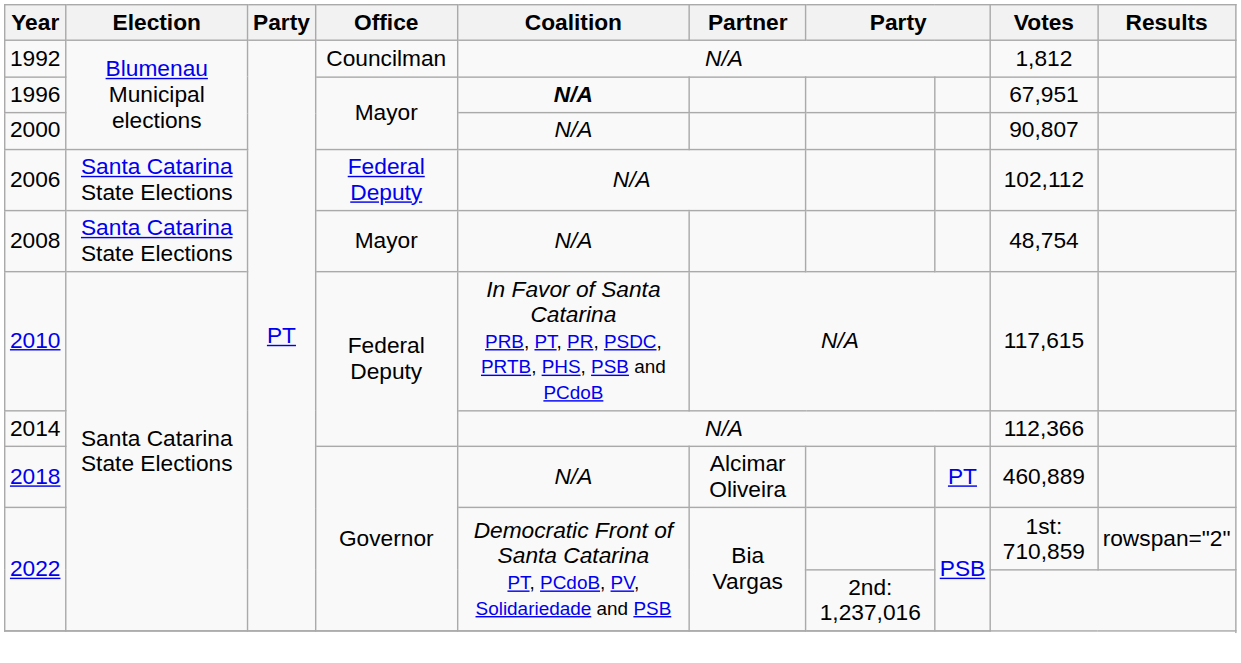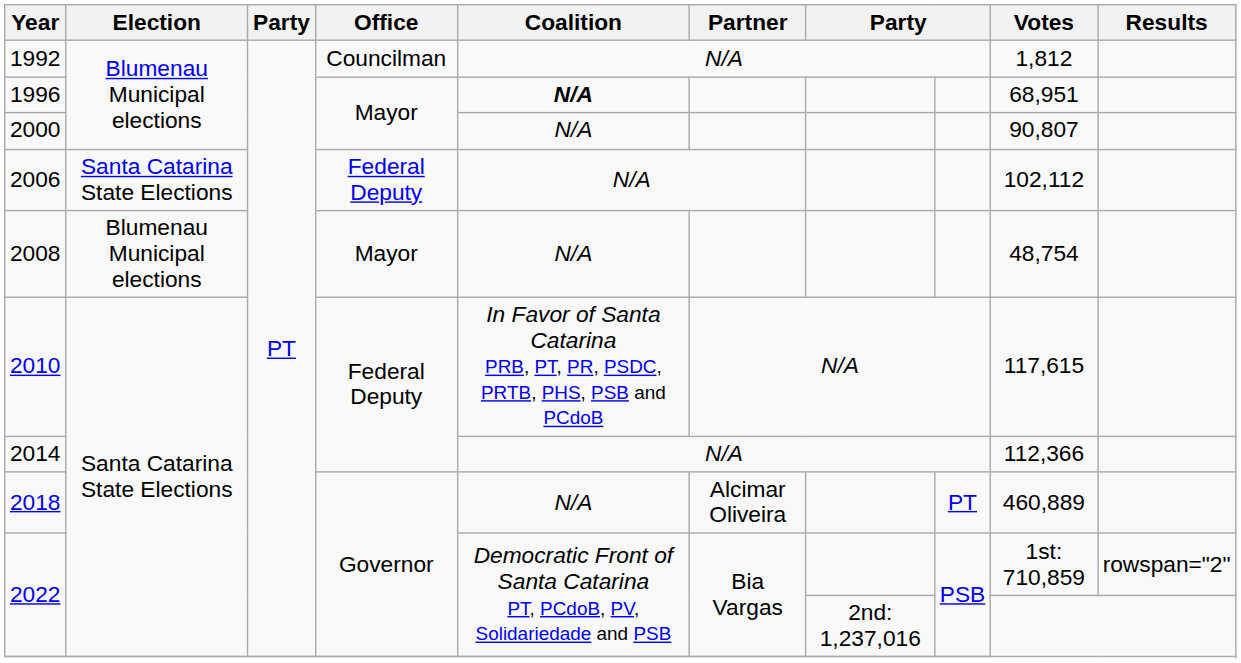(1044, 94) 67,951 -> (1044, 94) 68,951
(157, 241) Santa Catarina State Elections -> (157, 253) Blumenau Municipal elections
